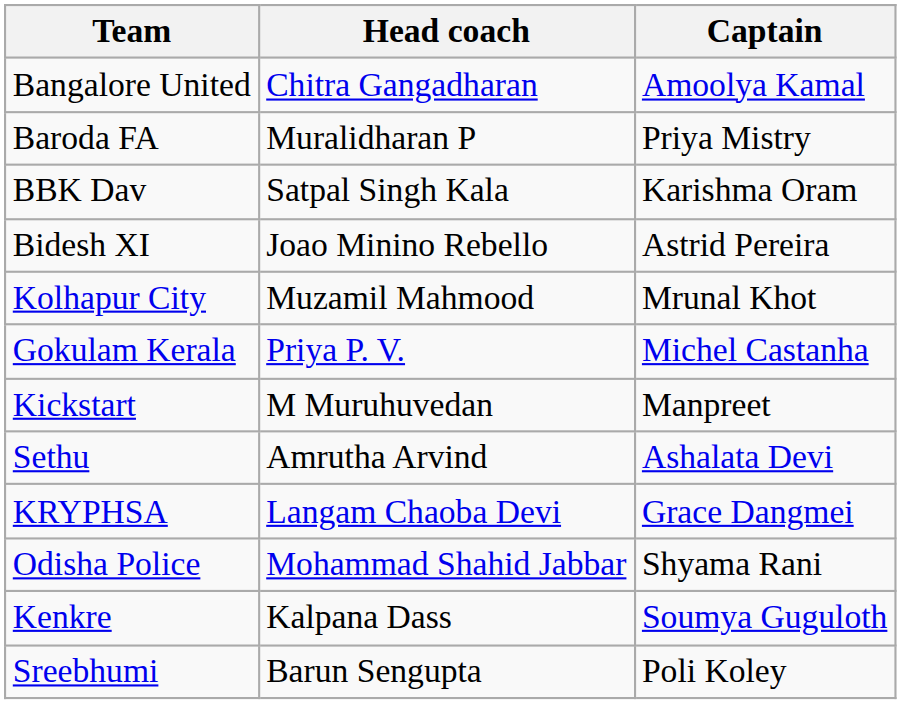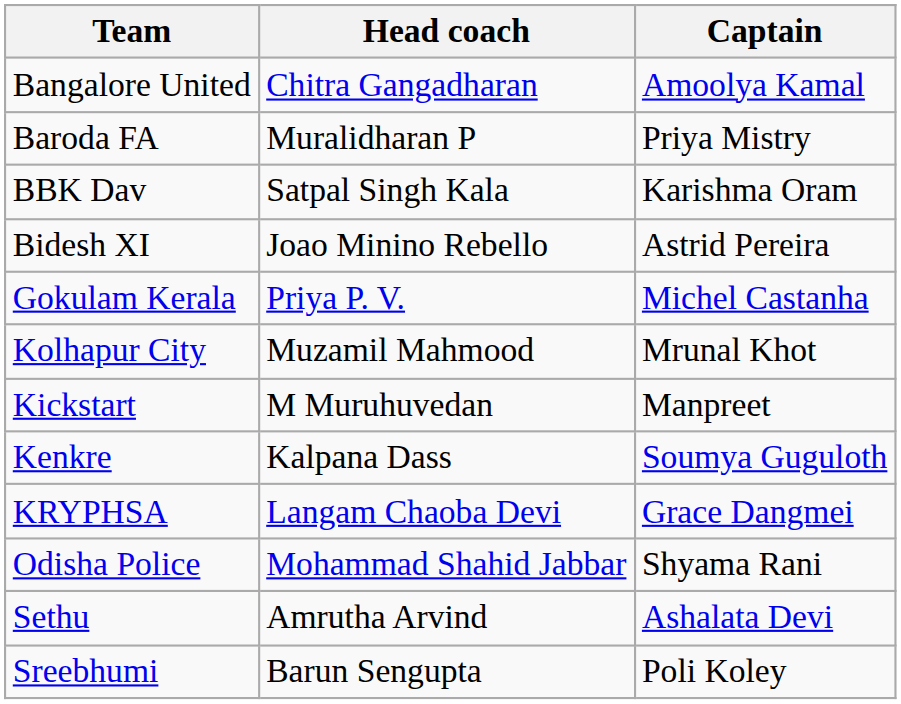rows swapped: (124, 350) <-> (109, 297)
rows swapped: (62, 617) <-> (51, 457)
